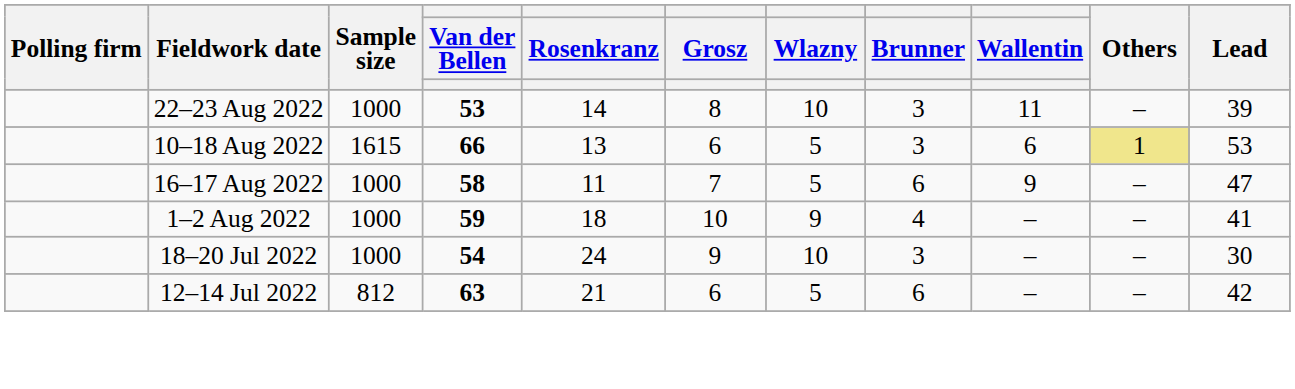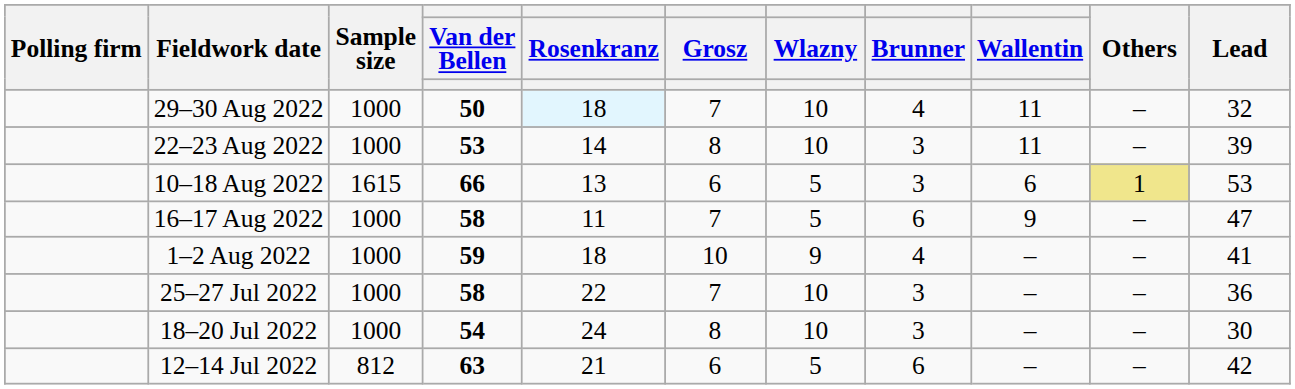+ row: (239, 109)
+ row: (239, 293)
(715, 256) 9 -> (715, 329) 8
